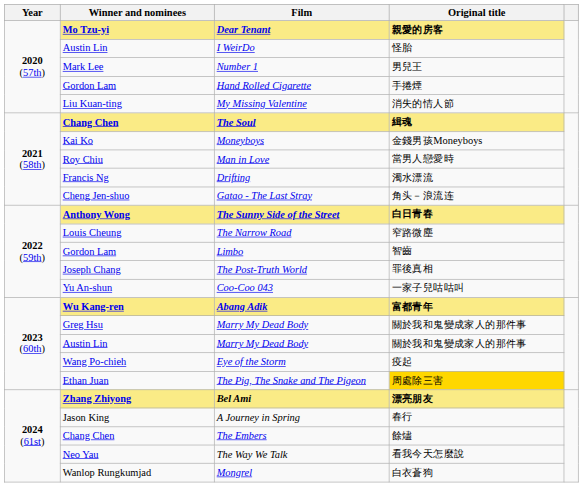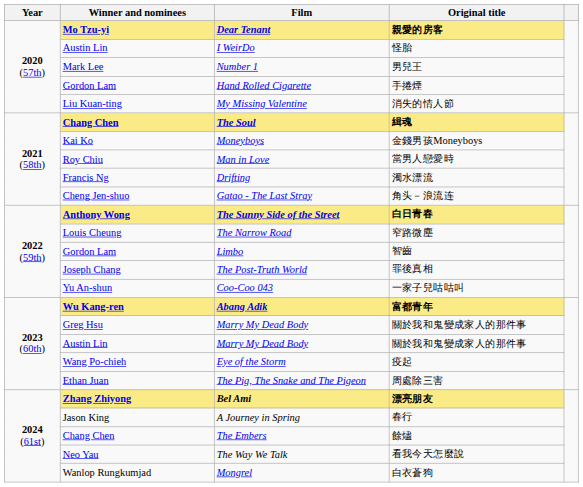(418, 380) gold background -> (418, 380) no background
